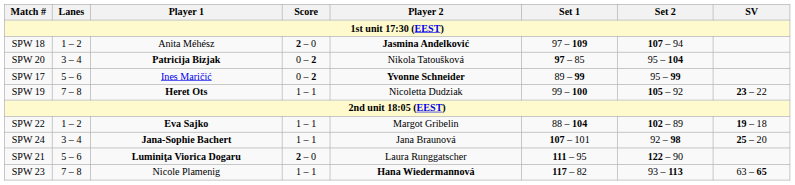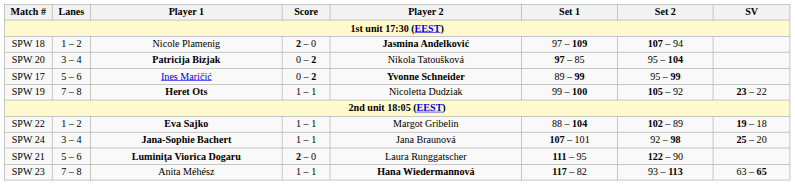(186, 44) Anita Méhész -> (186, 44) Nicole Plamenig
(186, 172) Nicole Plamenig -> (186, 172) Anita Méhész
